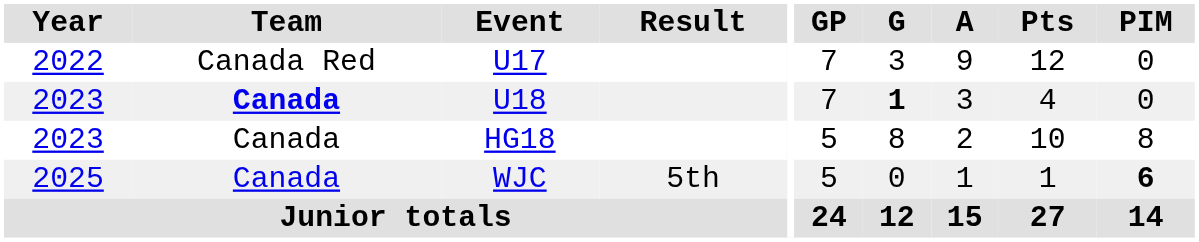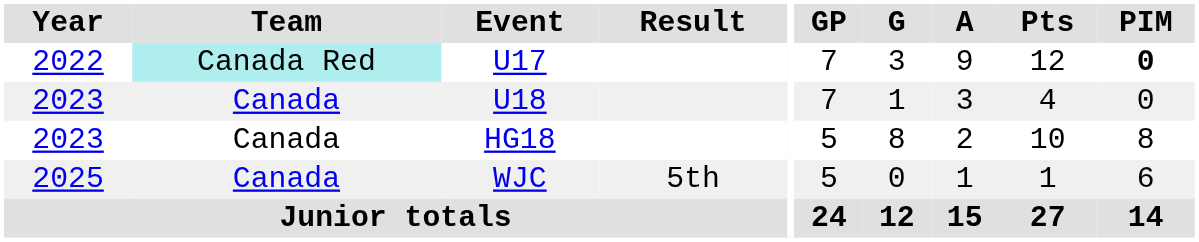(286, 62) no background -> (286, 62) paleturquoise background
(1146, 62) normal -> (1146, 62) bold
(286, 101) bold -> (286, 101) normal
(897, 101) bold -> (897, 101) normal
(1146, 179) bold -> (1146, 179) normal
